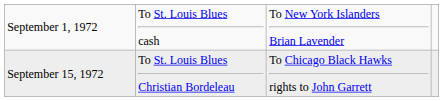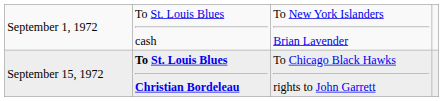(201, 73) normal -> (201, 73) bold
